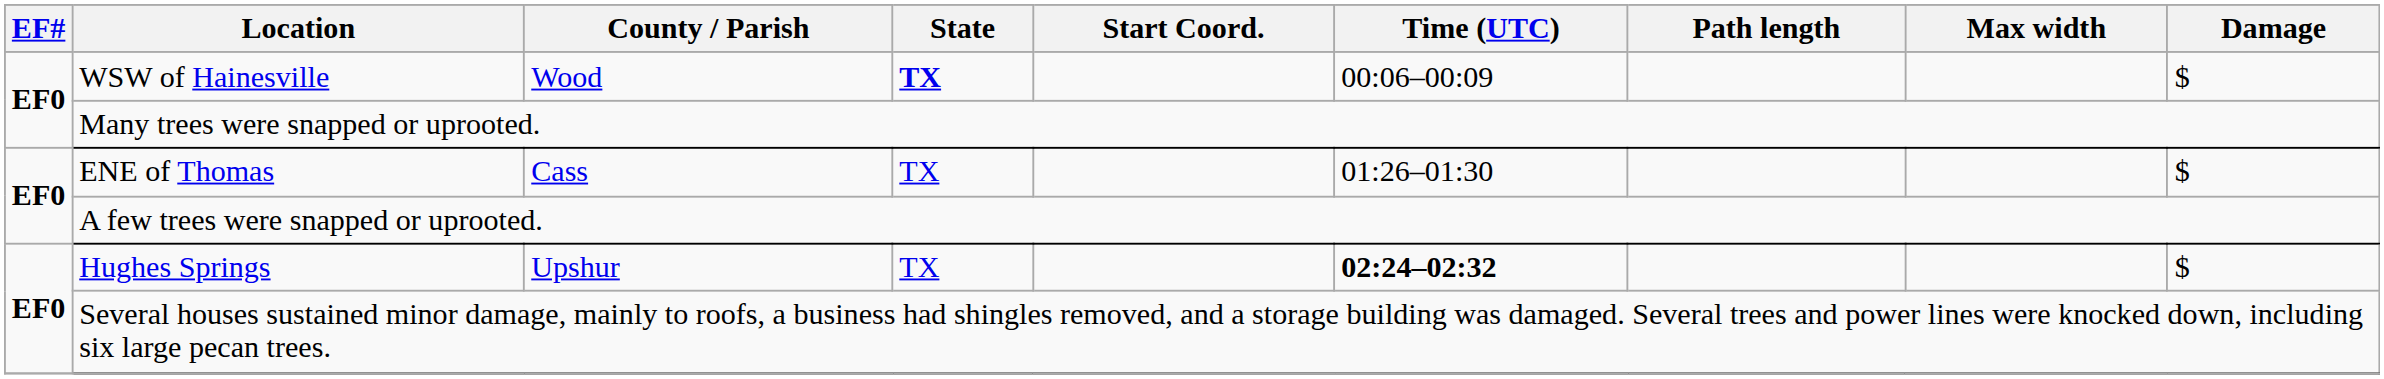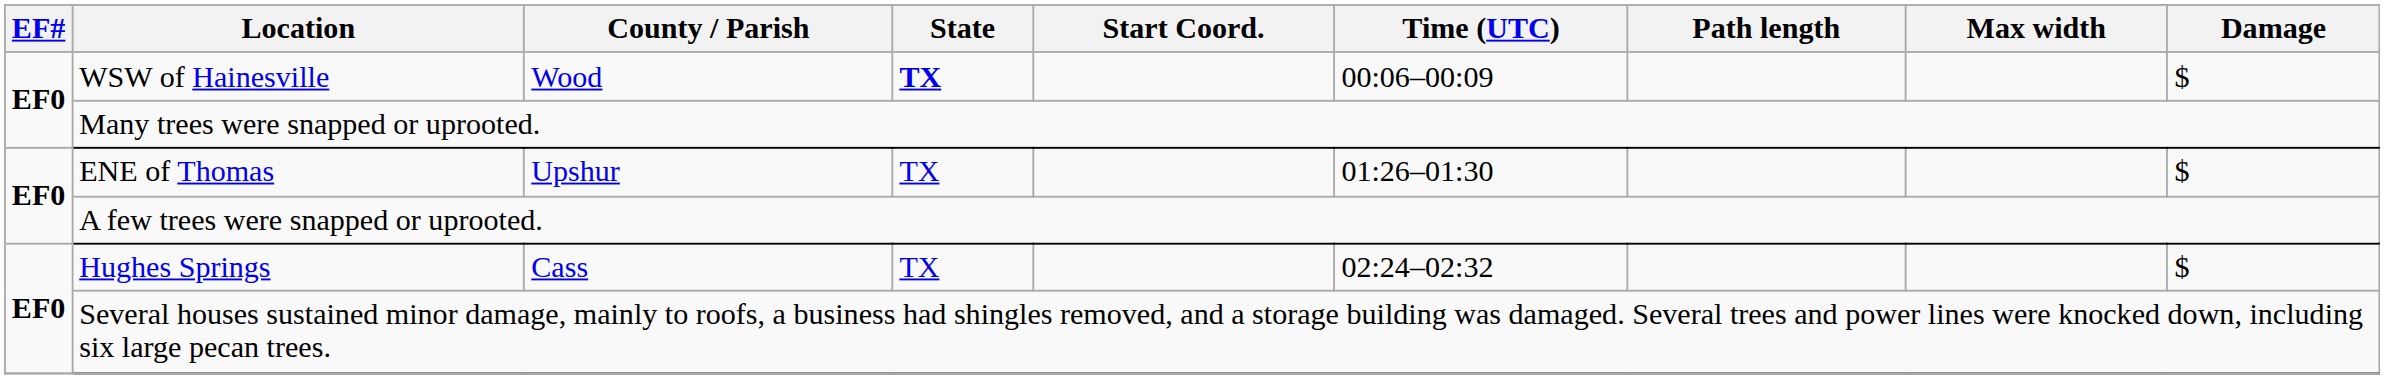(560, 171) Cass -> (576, 171) Upshur
(576, 266) Upshur -> (560, 266) Cass
(1419, 266) bold -> (1417, 266) normal
